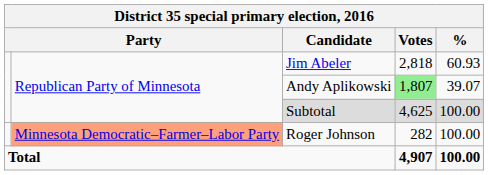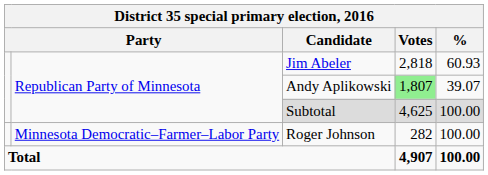(147, 134) lightsalmon background -> (147, 134) no background
